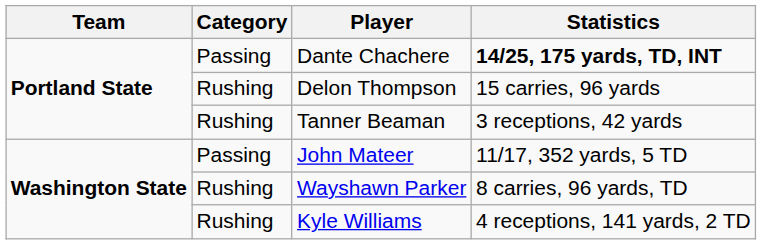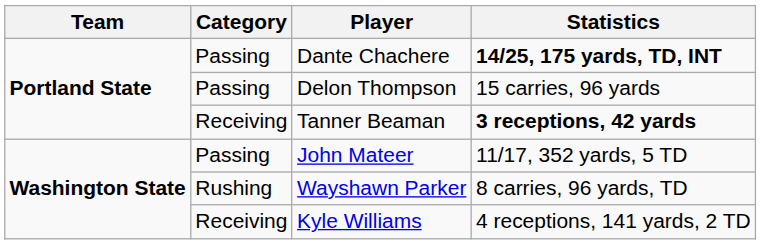(235, 88) Rushing -> (233, 88) Passing
(235, 121) Rushing -> (241, 121) Receiving
(579, 121) normal -> (586, 121) bold
(235, 221) Rushing -> (241, 221) Receiving
